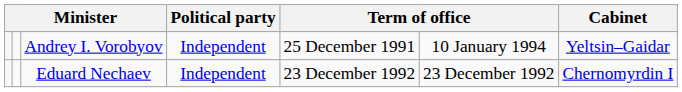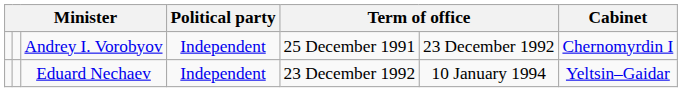(489, 45) 10 January 1994 -> (489, 45) 23 December 1992
(618, 45) Yeltsin–Gaidar -> (618, 45) Chernomyrdin I
(489, 73) 23 December 1992 -> (489, 73) 10 January 1994
(618, 73) Chernomyrdin I -> (618, 73) Yeltsin–Gaidar
